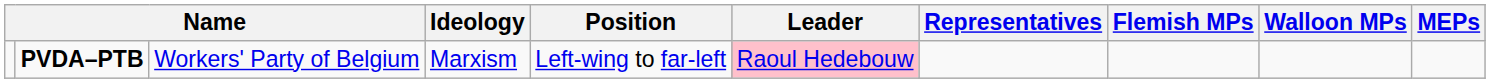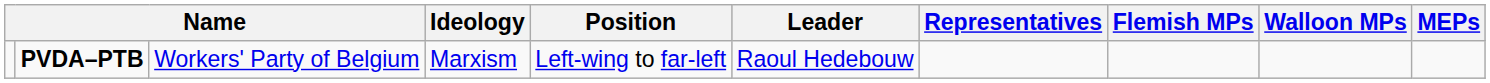(825, 59) pink background -> (825, 59) no background
